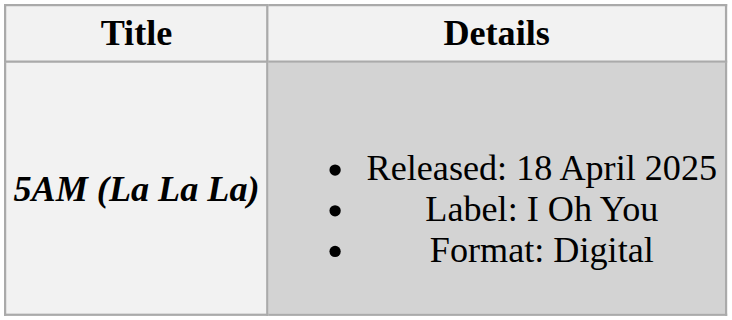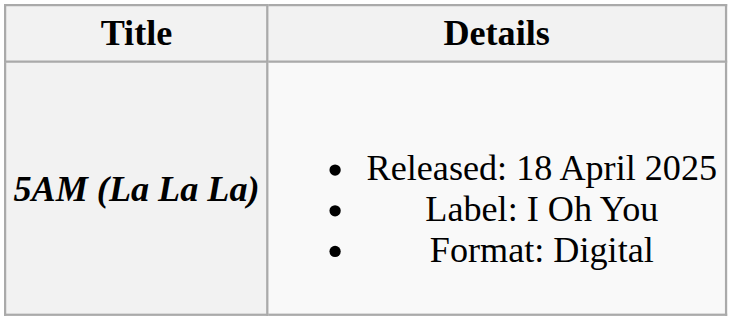(497, 209) lightgrey background -> (497, 209) no background
